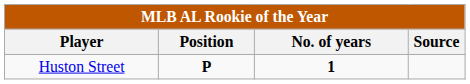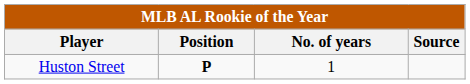(331, 66) bold -> (331, 66) normal
